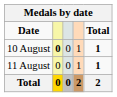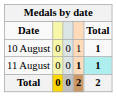(58, 47) bold -> (58, 47) normal
(79, 65) normal -> (79, 65) bold
(98, 65) no background -> (98, 65) paleturquoise background
